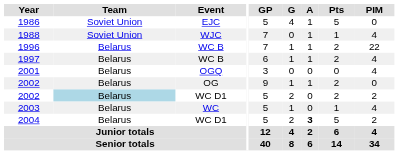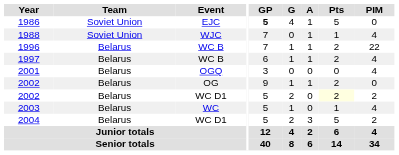(265, 22) normal -> (265, 22) bold
(115, 95) lightblue background -> (115, 95) no background
(337, 95) no background -> (337, 95) lightyellow background
(310, 120) bold -> (310, 120) normal
